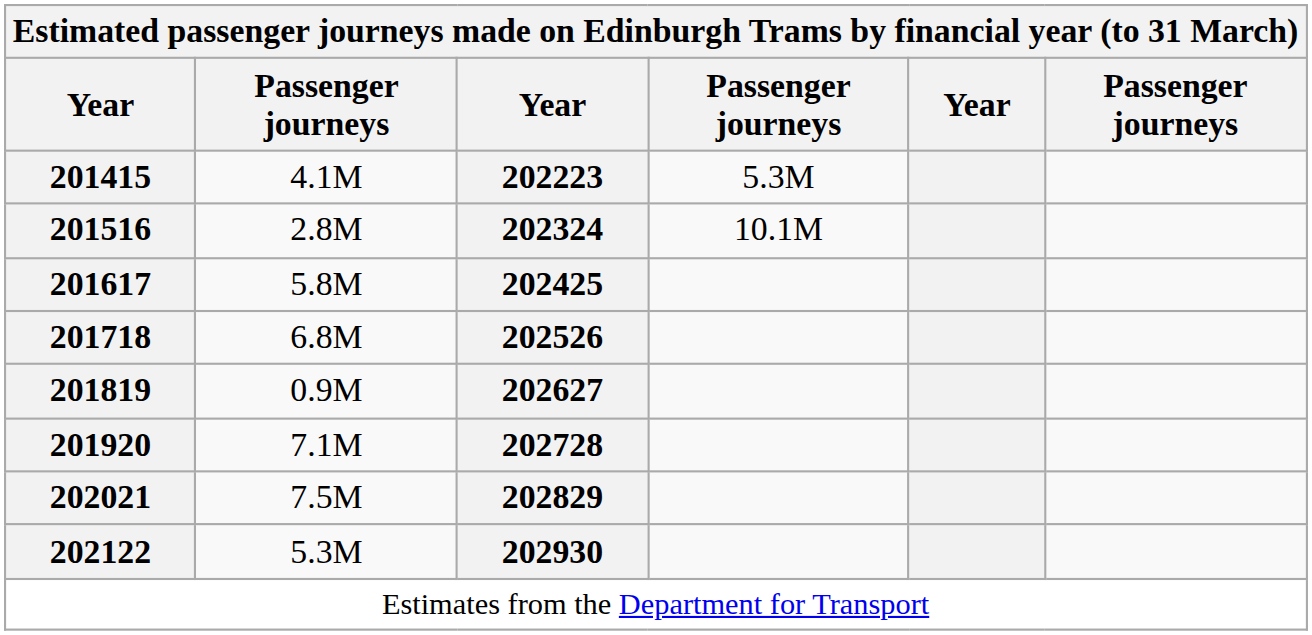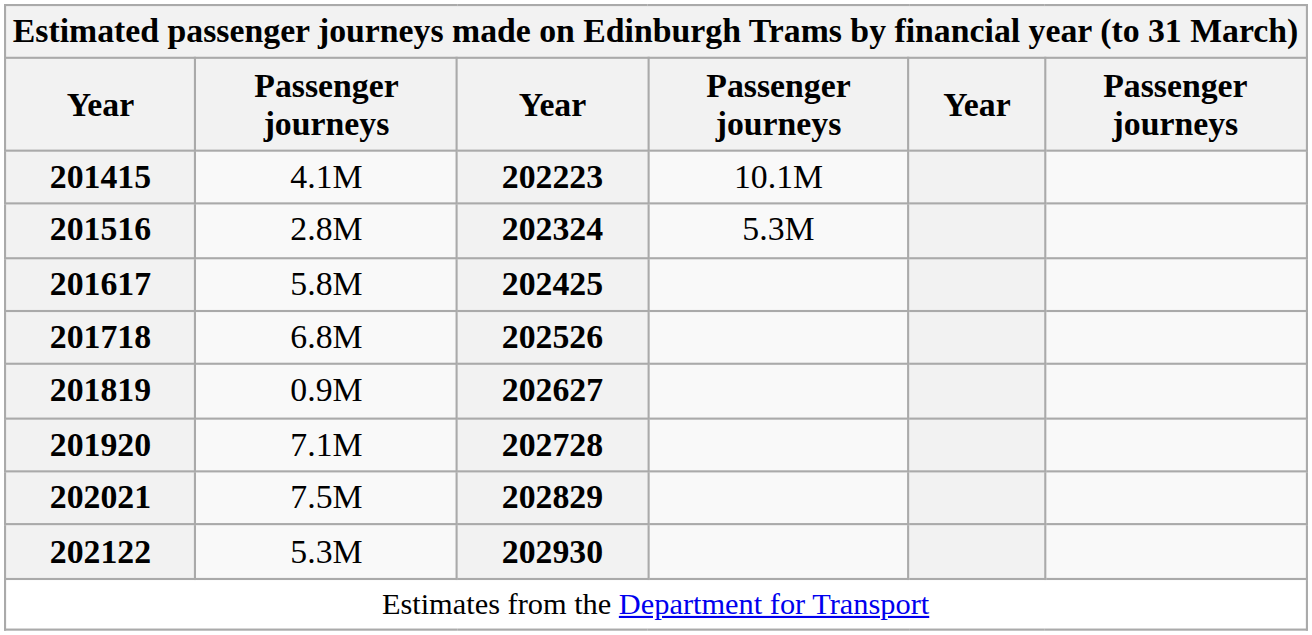(778, 176) 5.3M -> (778, 176) 10.1M
(778, 229) 10.1M -> (778, 229) 5.3M
